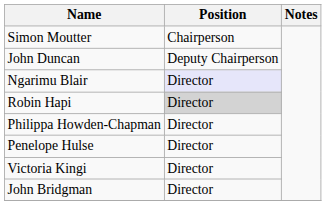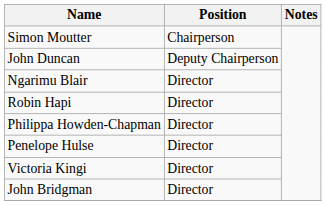(190, 80) lavender background -> (190, 80) no background
(190, 102) lightgrey background -> (190, 102) no background
